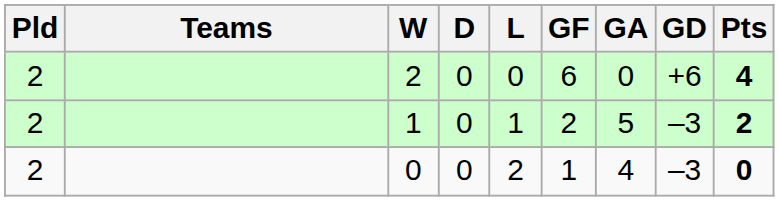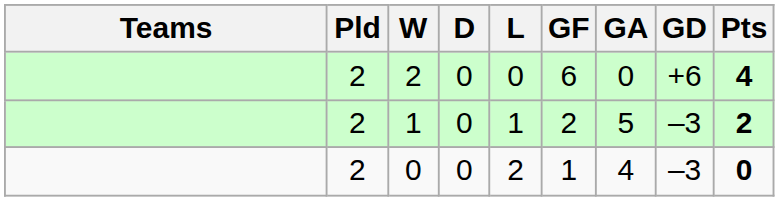columns swapped: (226, 28) <-> (35, 28)
